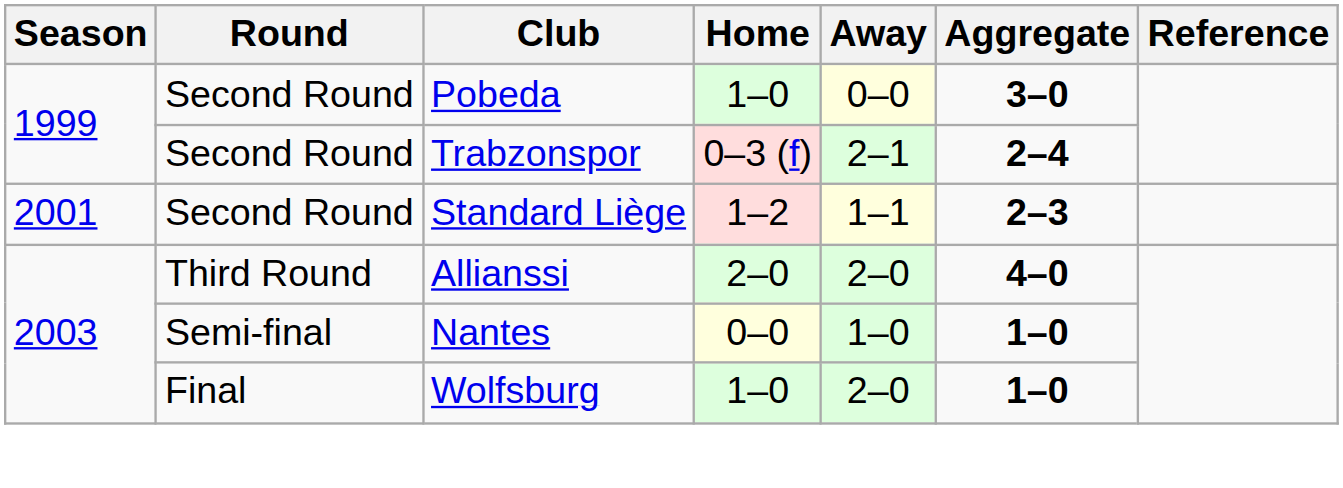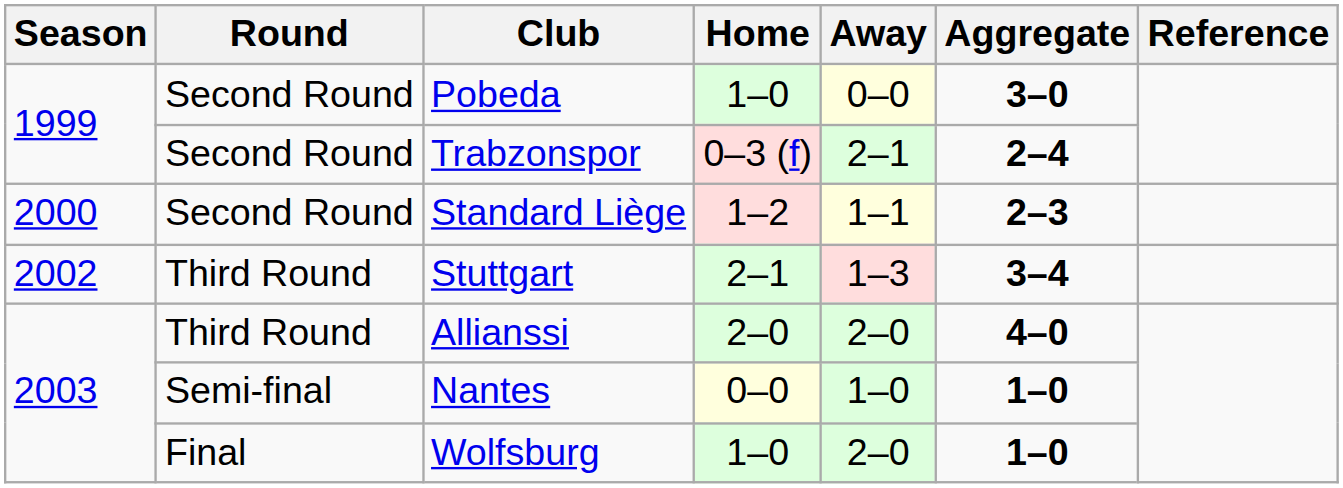(56, 213) 2001 -> (56, 213) 2000
+ row: (502, 272)
